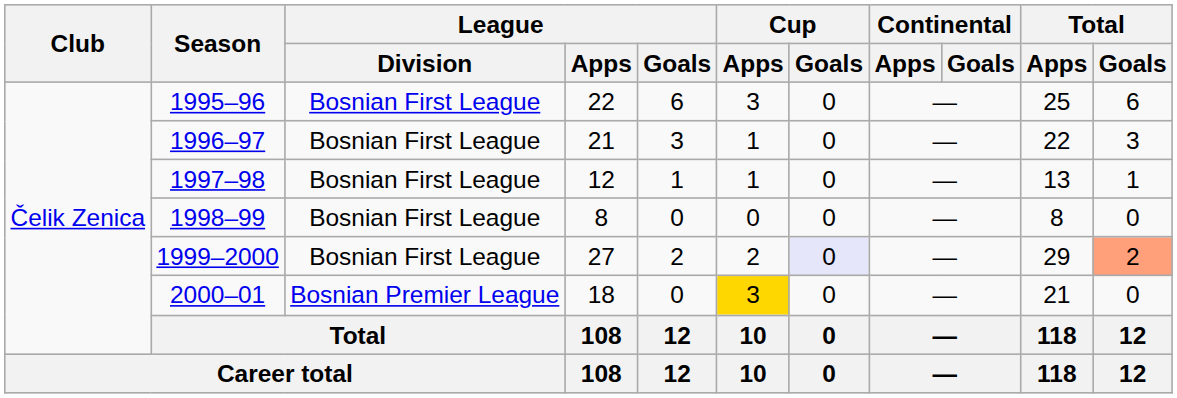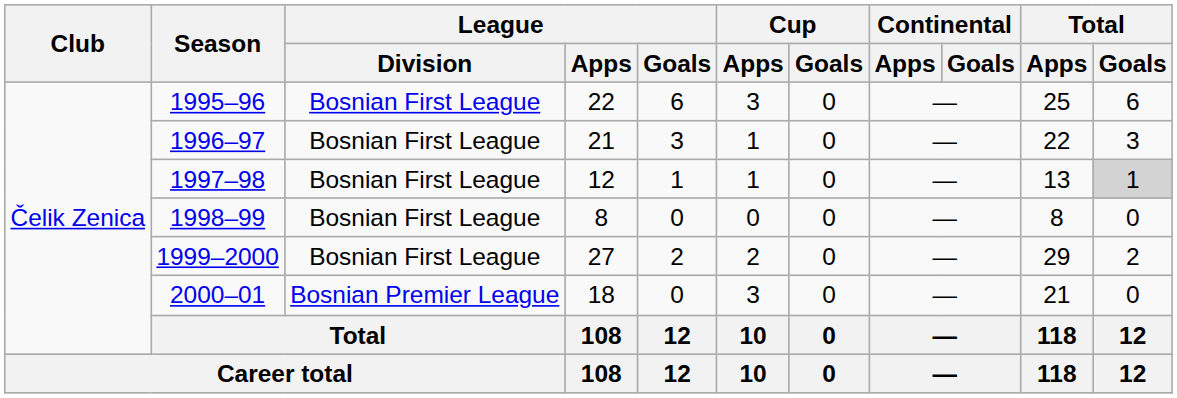(1133, 179) no background -> (1133, 179) lightgrey background
(829, 257) lavender background -> (829, 257) no background
(1133, 257) lightsalmon background -> (1133, 257) no background
(753, 296) gold background -> (753, 296) no background
